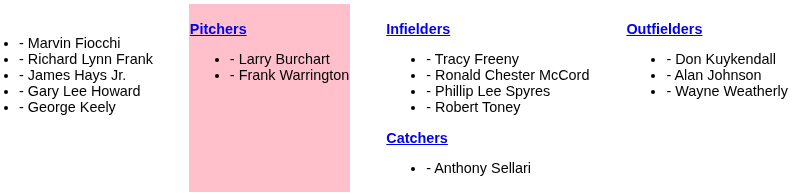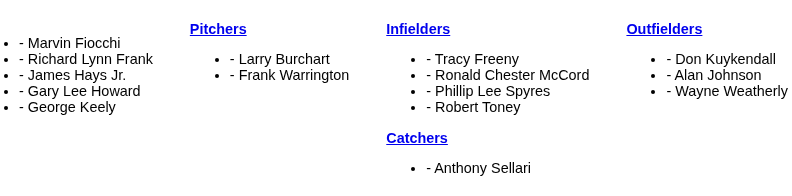(270, 52) pink background -> (270, 52) no background
